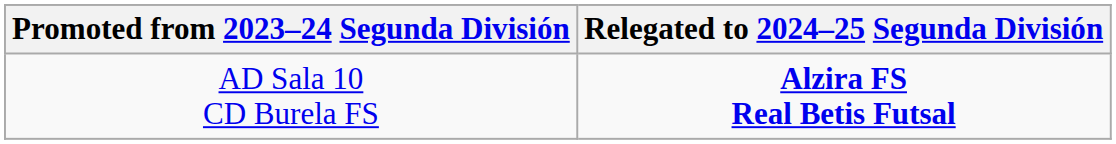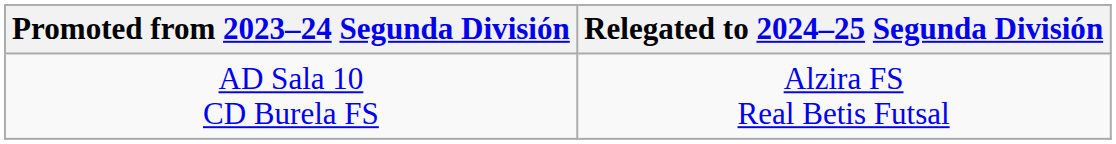(844, 95) bold -> (844, 95) normal
